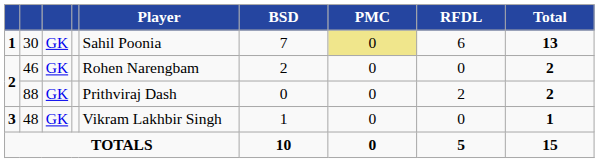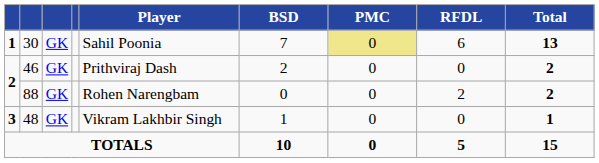(141, 68) Rohen Narengbam -> (130, 68) Prithviraj Dash
(130, 94) Prithviraj Dash -> (141, 94) Rohen Narengbam
